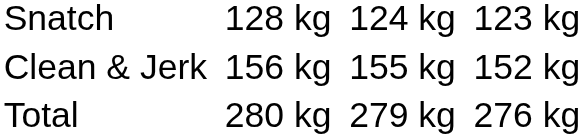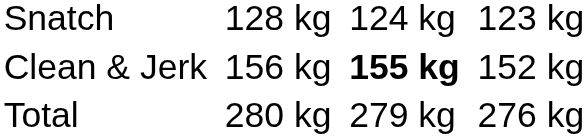(403, 66) normal -> (404, 66) bold
